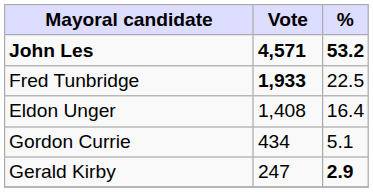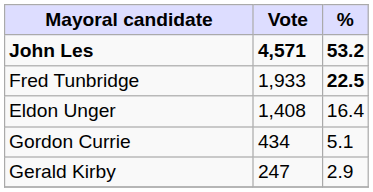(282, 80) bold -> (282, 80) normal
(345, 80) normal -> (345, 80) bold
(340, 171) bold -> (340, 171) normal
